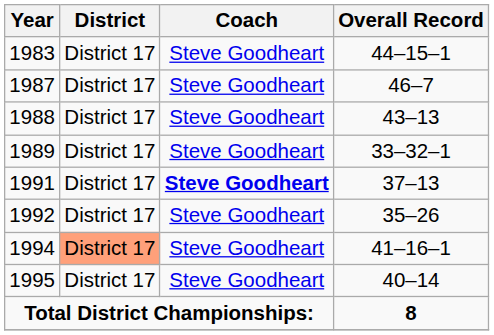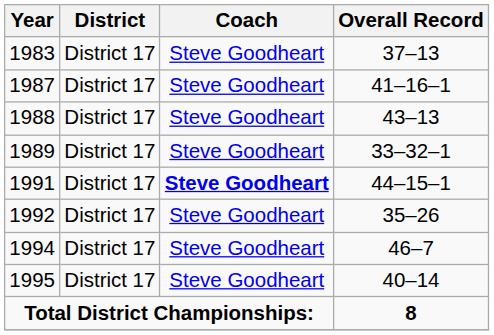(411, 53) 44–15–1 -> (411, 53) 37–13
(411, 85) 46–7 -> (411, 85) 41–16–1
(411, 183) 37–13 -> (411, 183) 44–15–1
(110, 248) lightsalmon background -> (110, 248) no background
(411, 248) 41–16–1 -> (411, 248) 46–7
